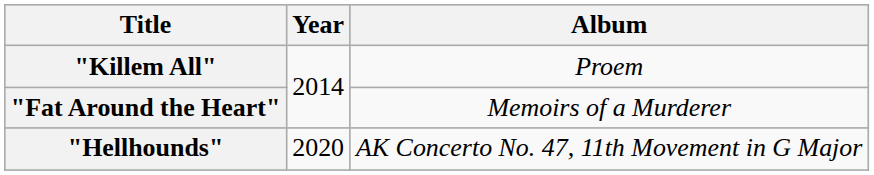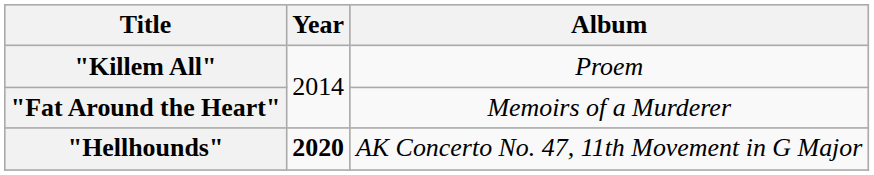(318, 148) normal -> (318, 148) bold
